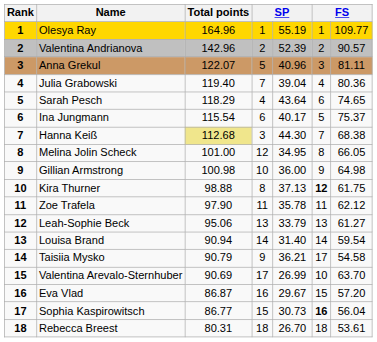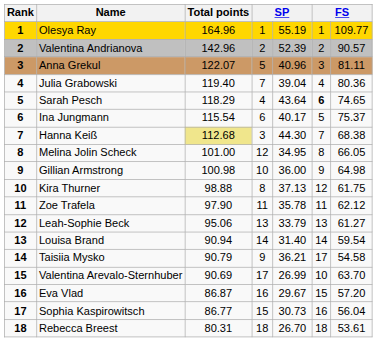(321, 100) normal -> (321, 100) bold
(321, 188) bold -> (321, 188) normal
(321, 310) bold -> (321, 310) normal
